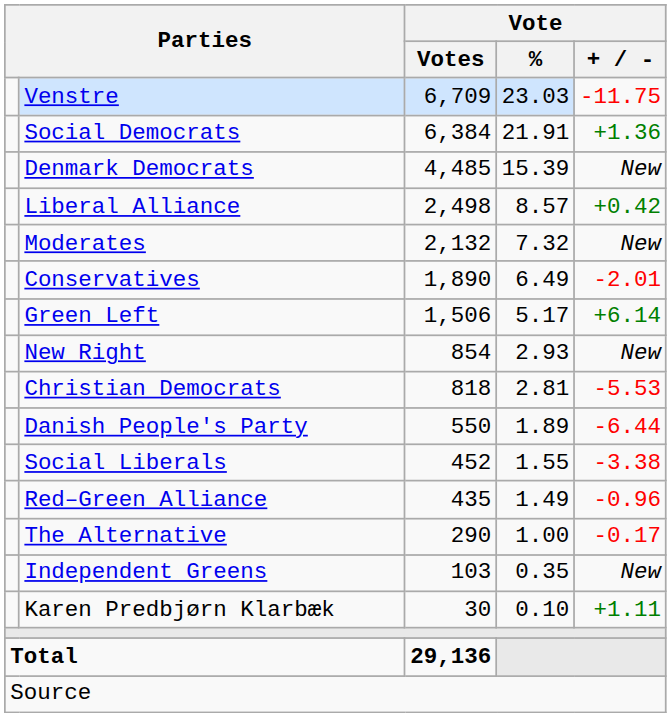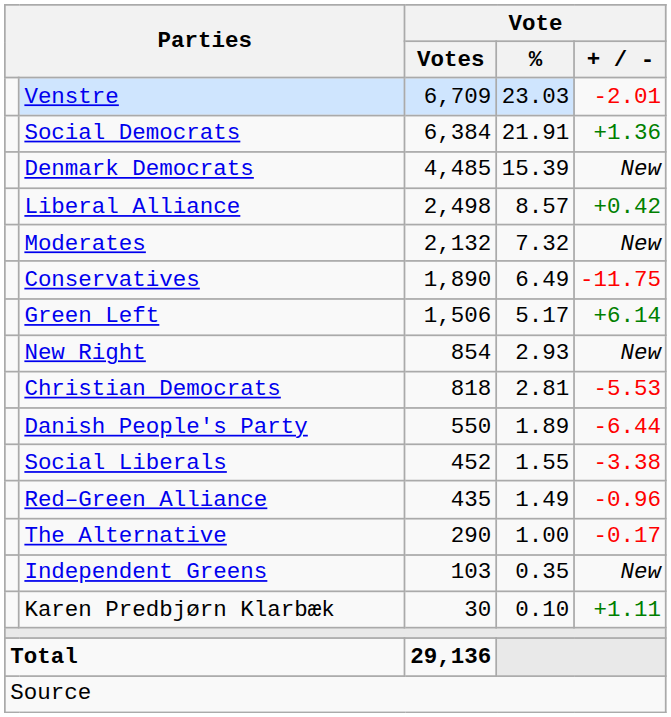(621, 97) -11.75 -> (627, 97) -2.01
(627, 280) -2.01 -> (621, 280) -11.75
